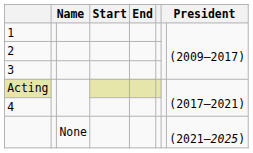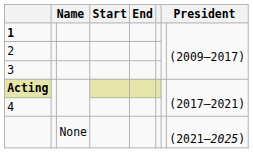(11, 32) normal -> (11, 32) bold
(28, 88) normal -> (28, 88) bold
